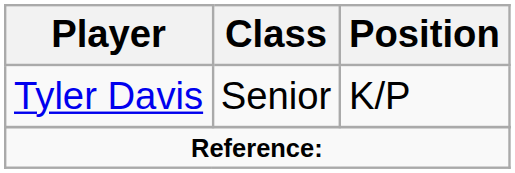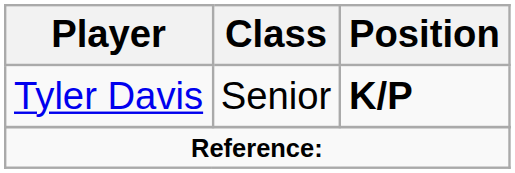(380, 95) normal -> (381, 95) bold
